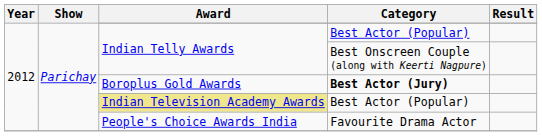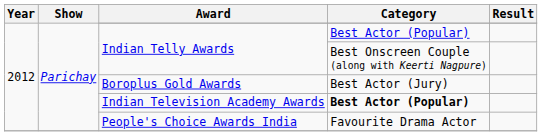(389, 84) bold -> (389, 84) normal
(213, 103) khaki background -> (213, 103) no background
(400, 103) normal -> (400, 103) bold
